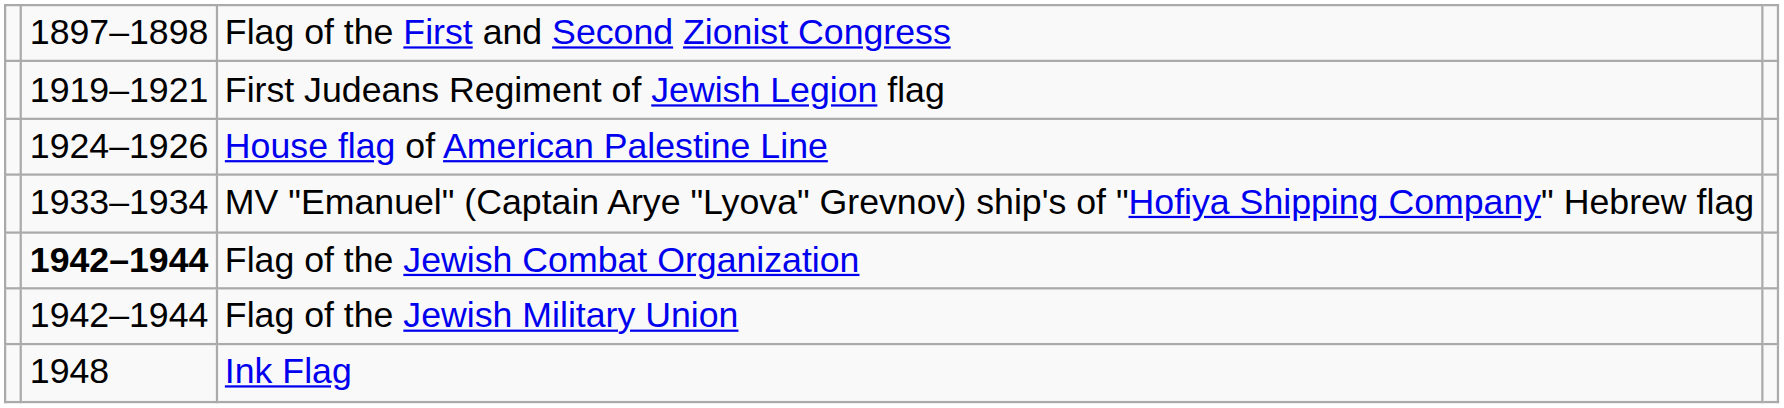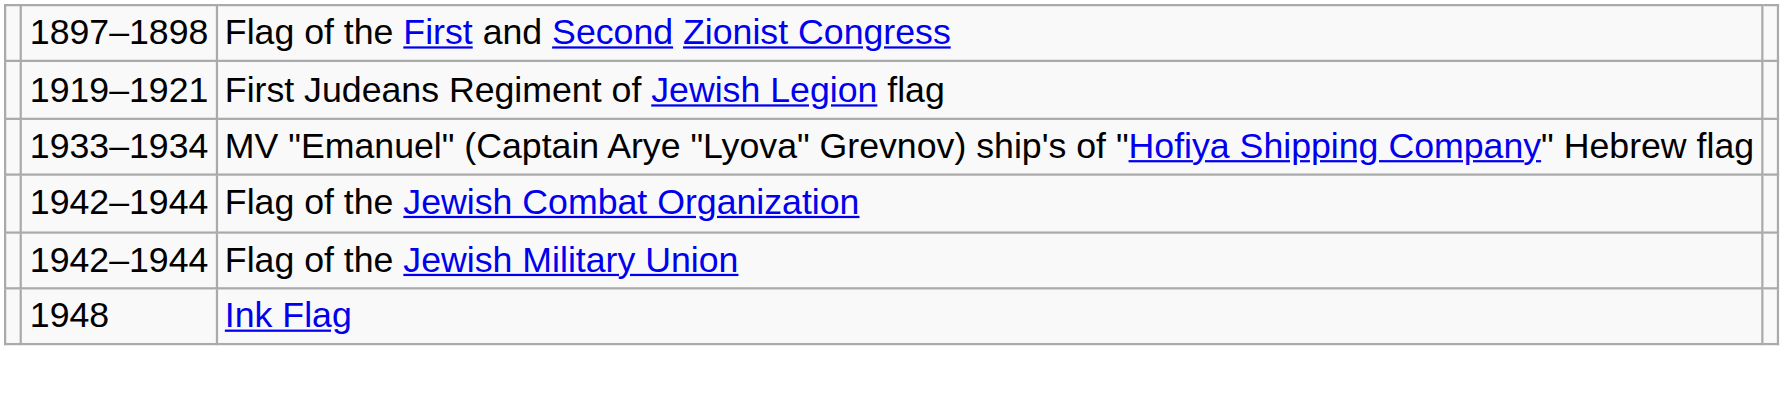- row: (526, 145)
(119, 259) bold -> (119, 202) normal
